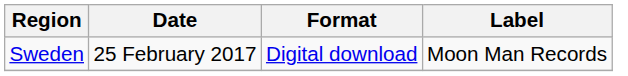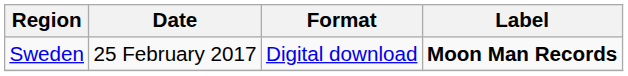(517, 53) normal -> (522, 53) bold
